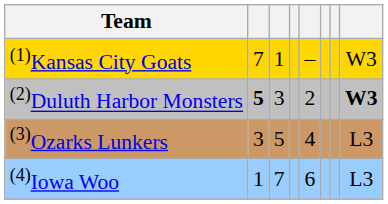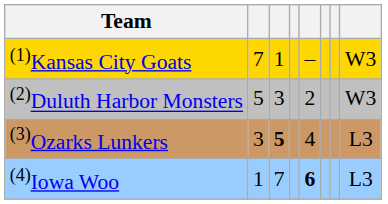(258, 98) bold -> (258, 98) normal
(361, 98) bold -> (361, 98) normal
(279, 138) normal -> (279, 138) bold
(310, 179) normal -> (310, 179) bold
